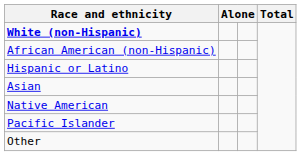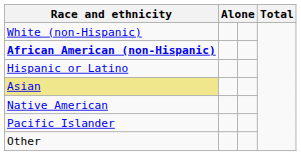(74, 32) bold -> (74, 32) normal
(111, 50) normal -> (111, 50) bold
(24, 86) no background -> (24, 86) khaki background
